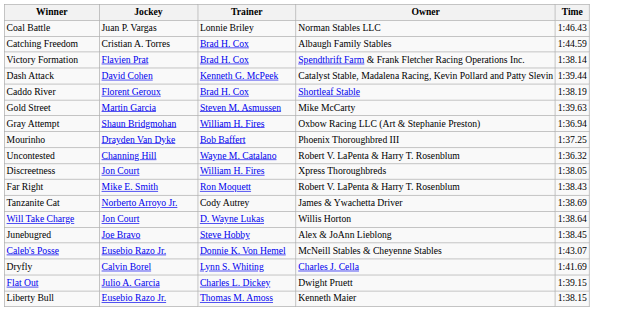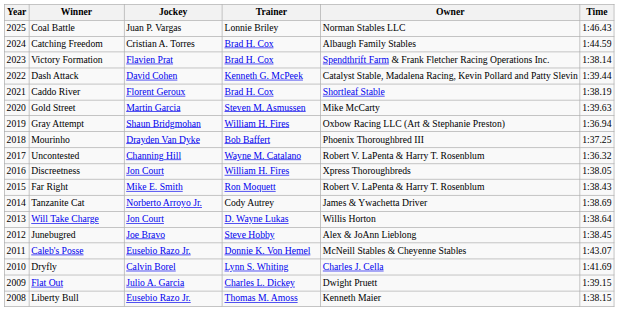+ column: (17, 12)
